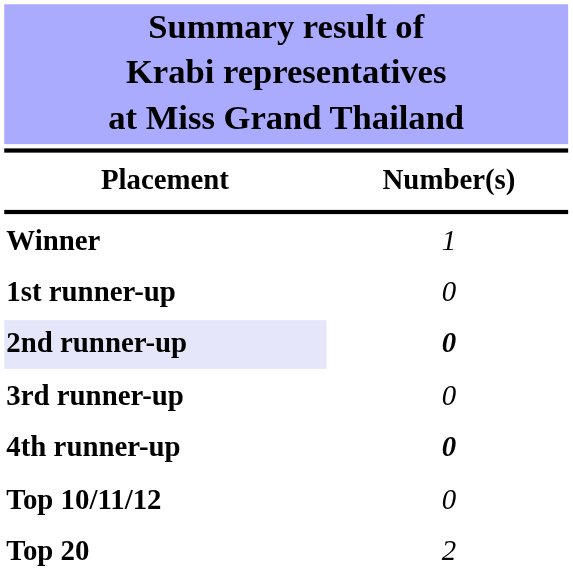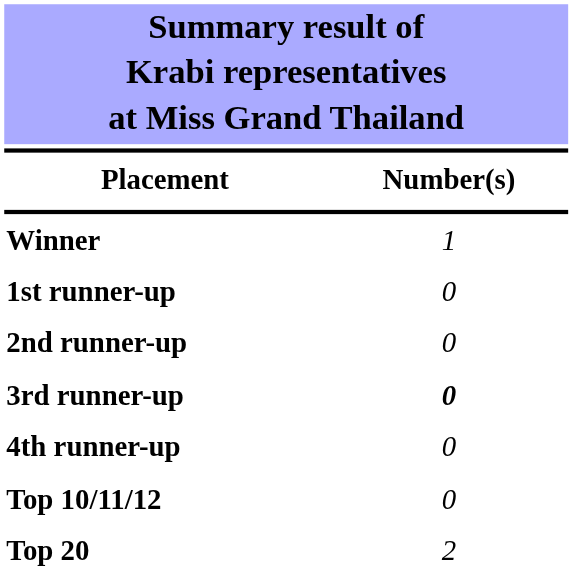(97, 343) lavender background -> (97, 343) no background
(449, 343) bold -> (449, 343) normal
(449, 395) normal -> (449, 395) bold
(449, 447) bold -> (449, 447) normal
